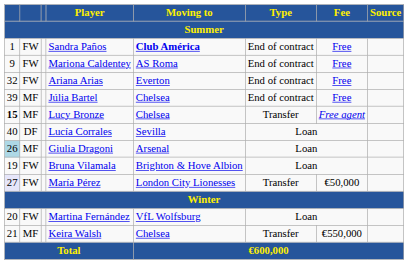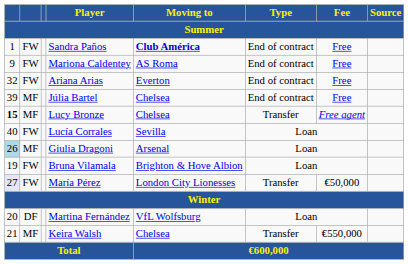(31, 132) DF -> (31, 132) FW
(31, 217) FW -> (31, 217) DF
